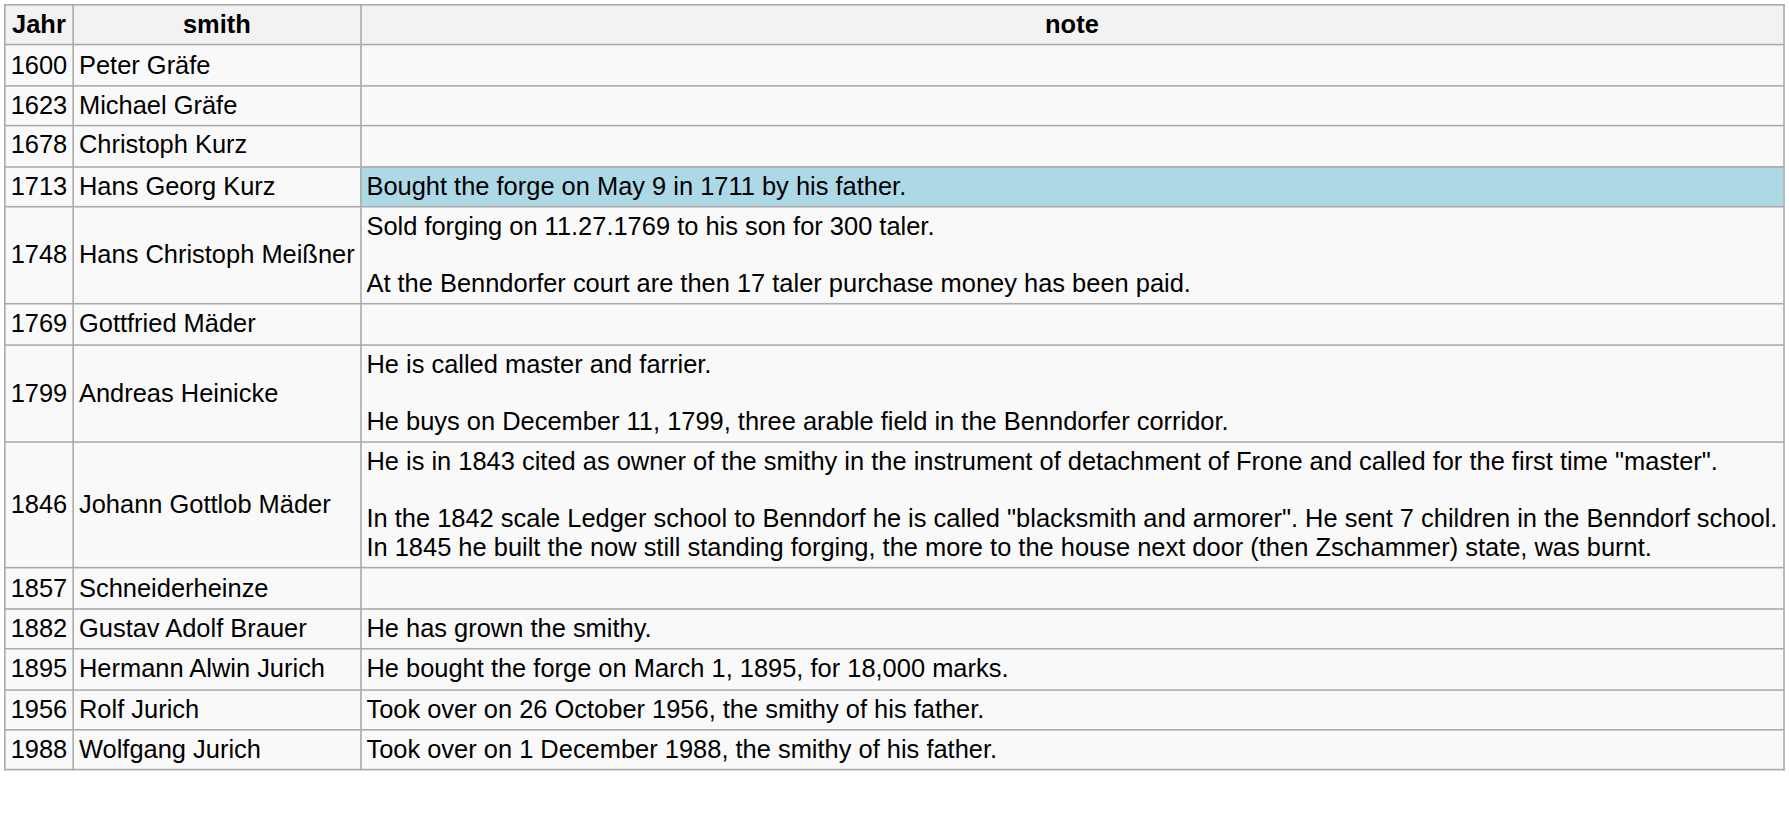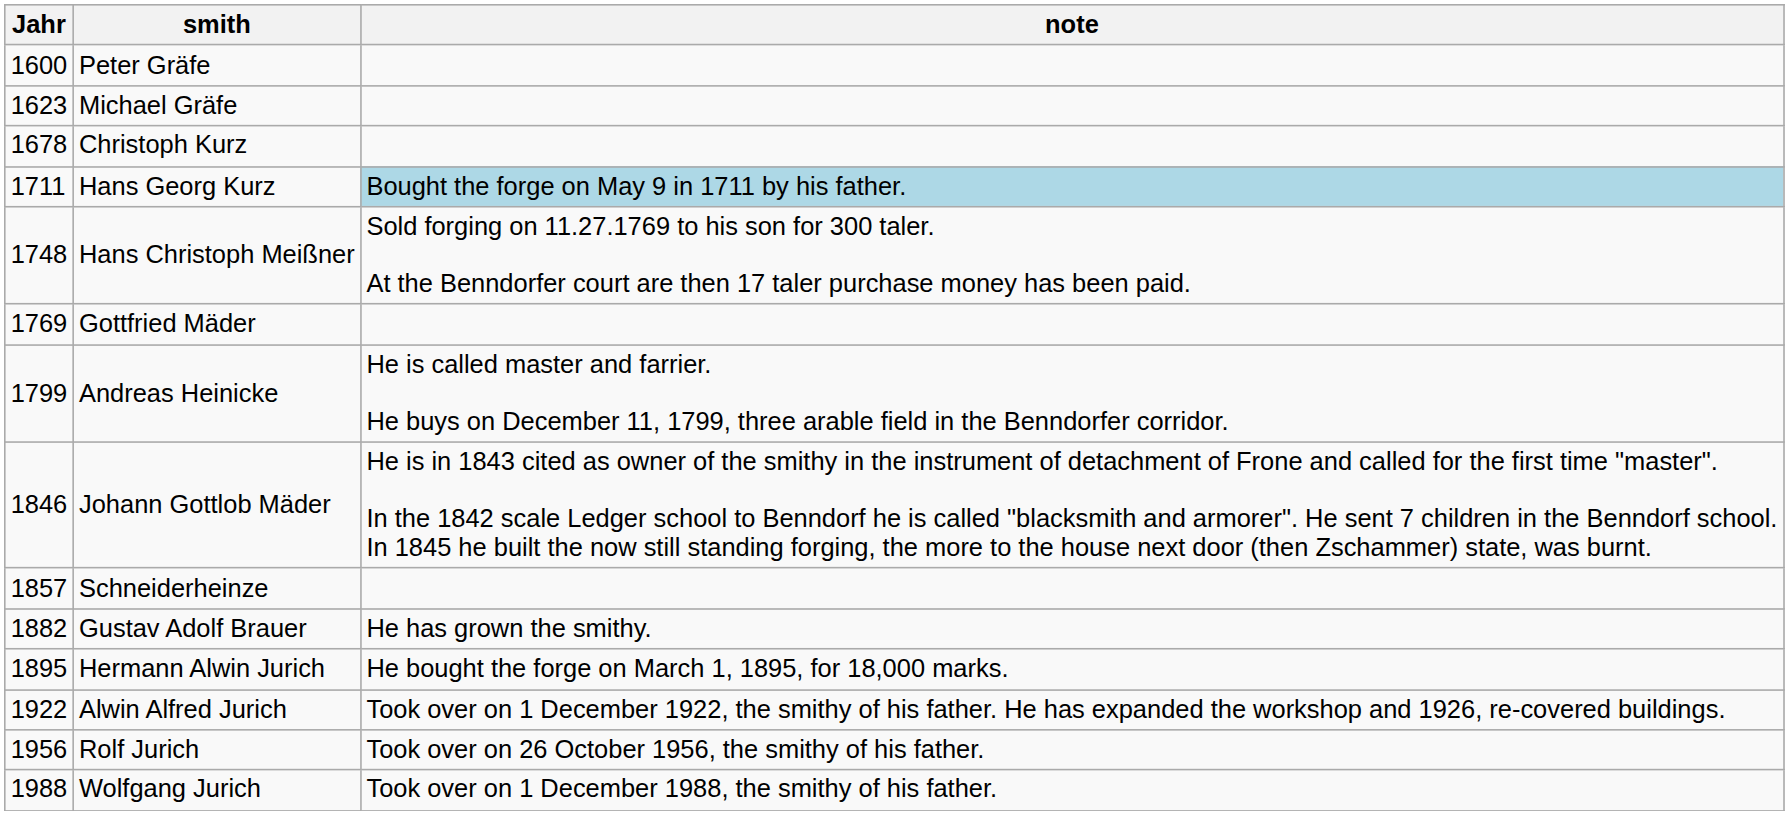(39, 186) 1713 -> (38, 186) 1711
+ row: (183, 709)
